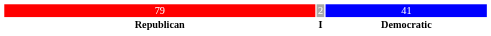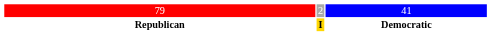(320, 24) no background -> (320, 24) gold background
